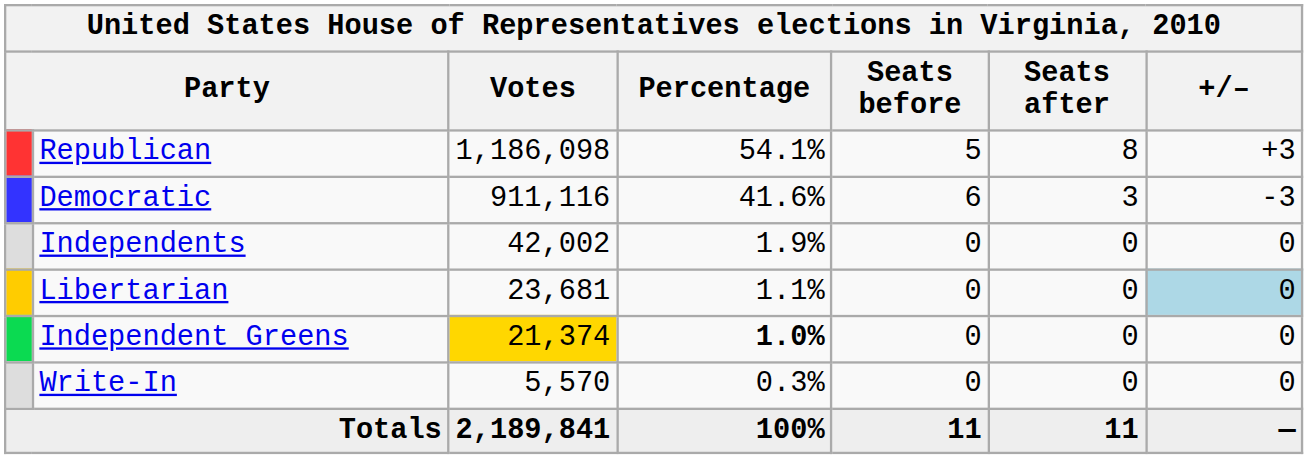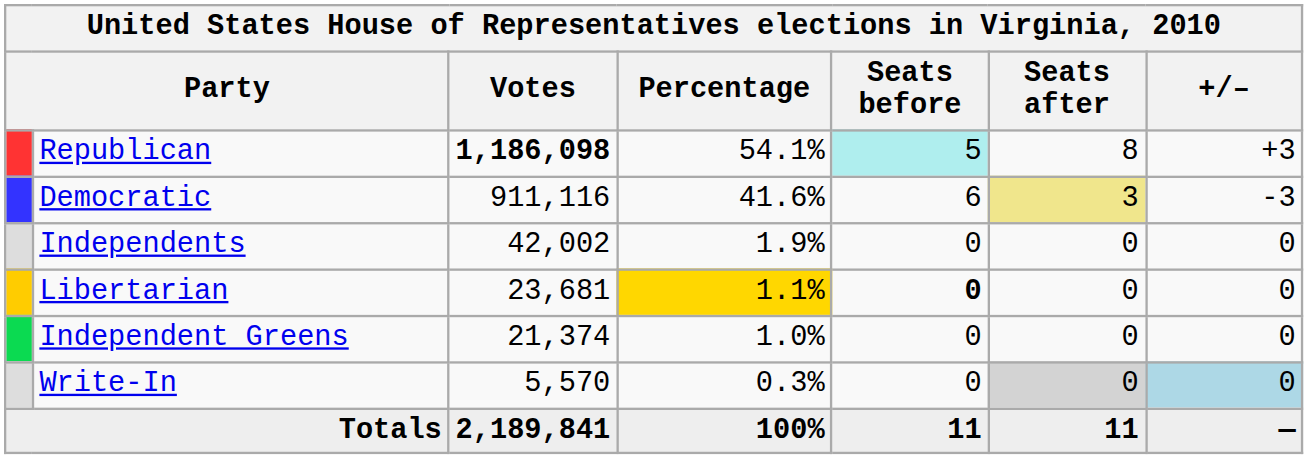(533, 154) normal -> (533, 154) bold
(973, 154) no background -> (973, 154) paleturquoise background
(1130, 200) no background -> (1130, 200) khaki background
(790, 292) no background -> (790, 292) gold background
(973, 292) normal -> (973, 292) bold
(1287, 292) lightblue background -> (1287, 292) no background
(559, 339) gold background -> (559, 339) no background
(790, 339) bold -> (790, 339) normal
(1130, 385) no background -> (1130, 385) lightgrey background
(1287, 385) no background -> (1287, 385) lightblue background
